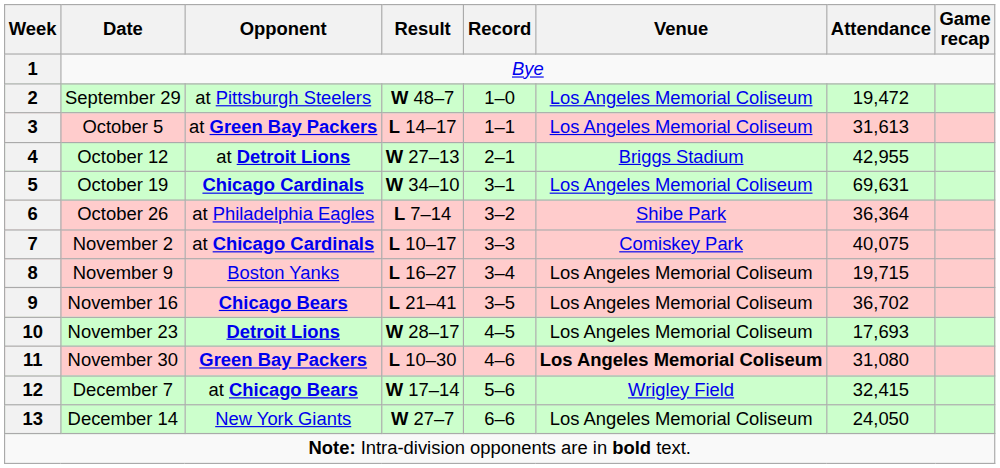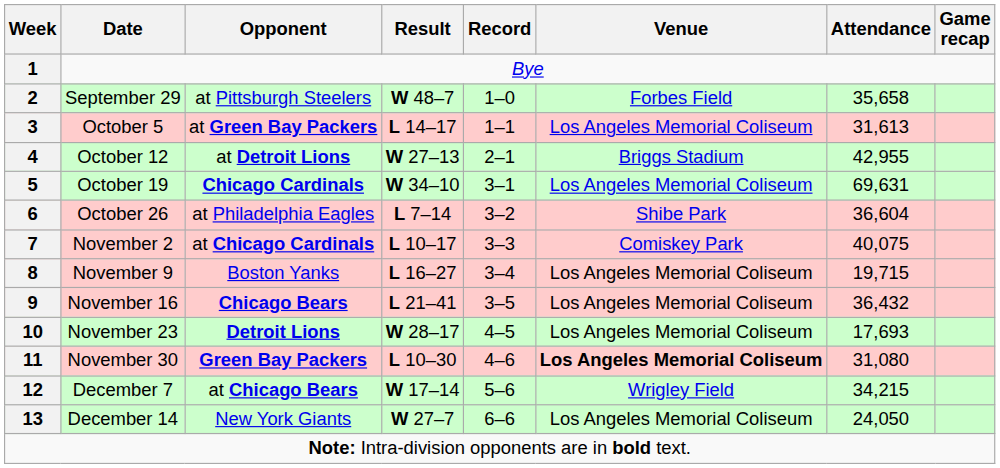(681, 98) Los Angeles Memorial Coliseum -> (681, 98) Forbes Field
(881, 98) 19,472 -> (881, 98) 35,658
(881, 214) 36,364 -> (881, 214) 36,604
(881, 302) 36,702 -> (881, 302) 36,432
(881, 389) 32,415 -> (881, 389) 34,215
